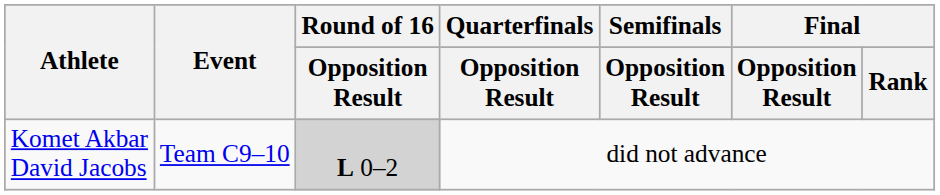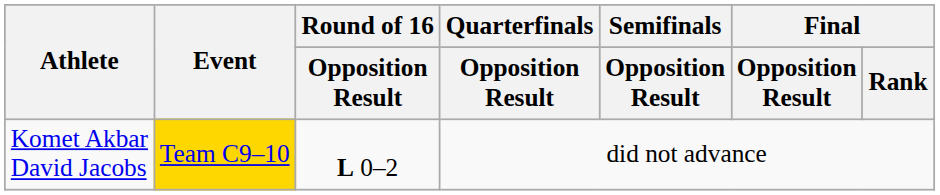(225, 154) no background -> (225, 154) gold background
(368, 169) lightgrey background -> (368, 169) no background
